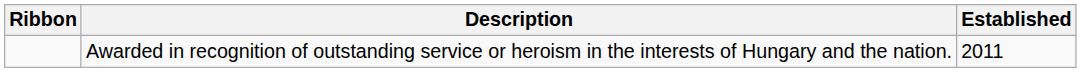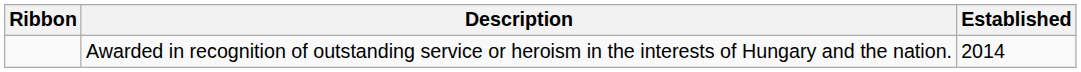(982, 51) 2011 -> (983, 51) 2014
